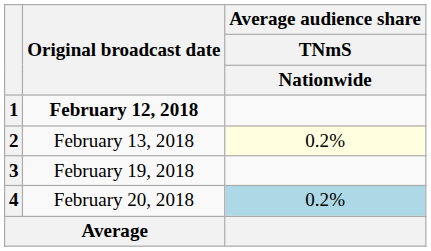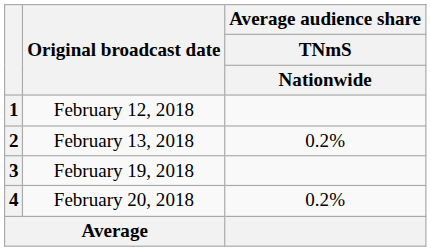(124, 110) bold -> (124, 110) normal
(325, 140) lightyellow background -> (325, 140) no background
(325, 200) lightblue background -> (325, 200) no background
